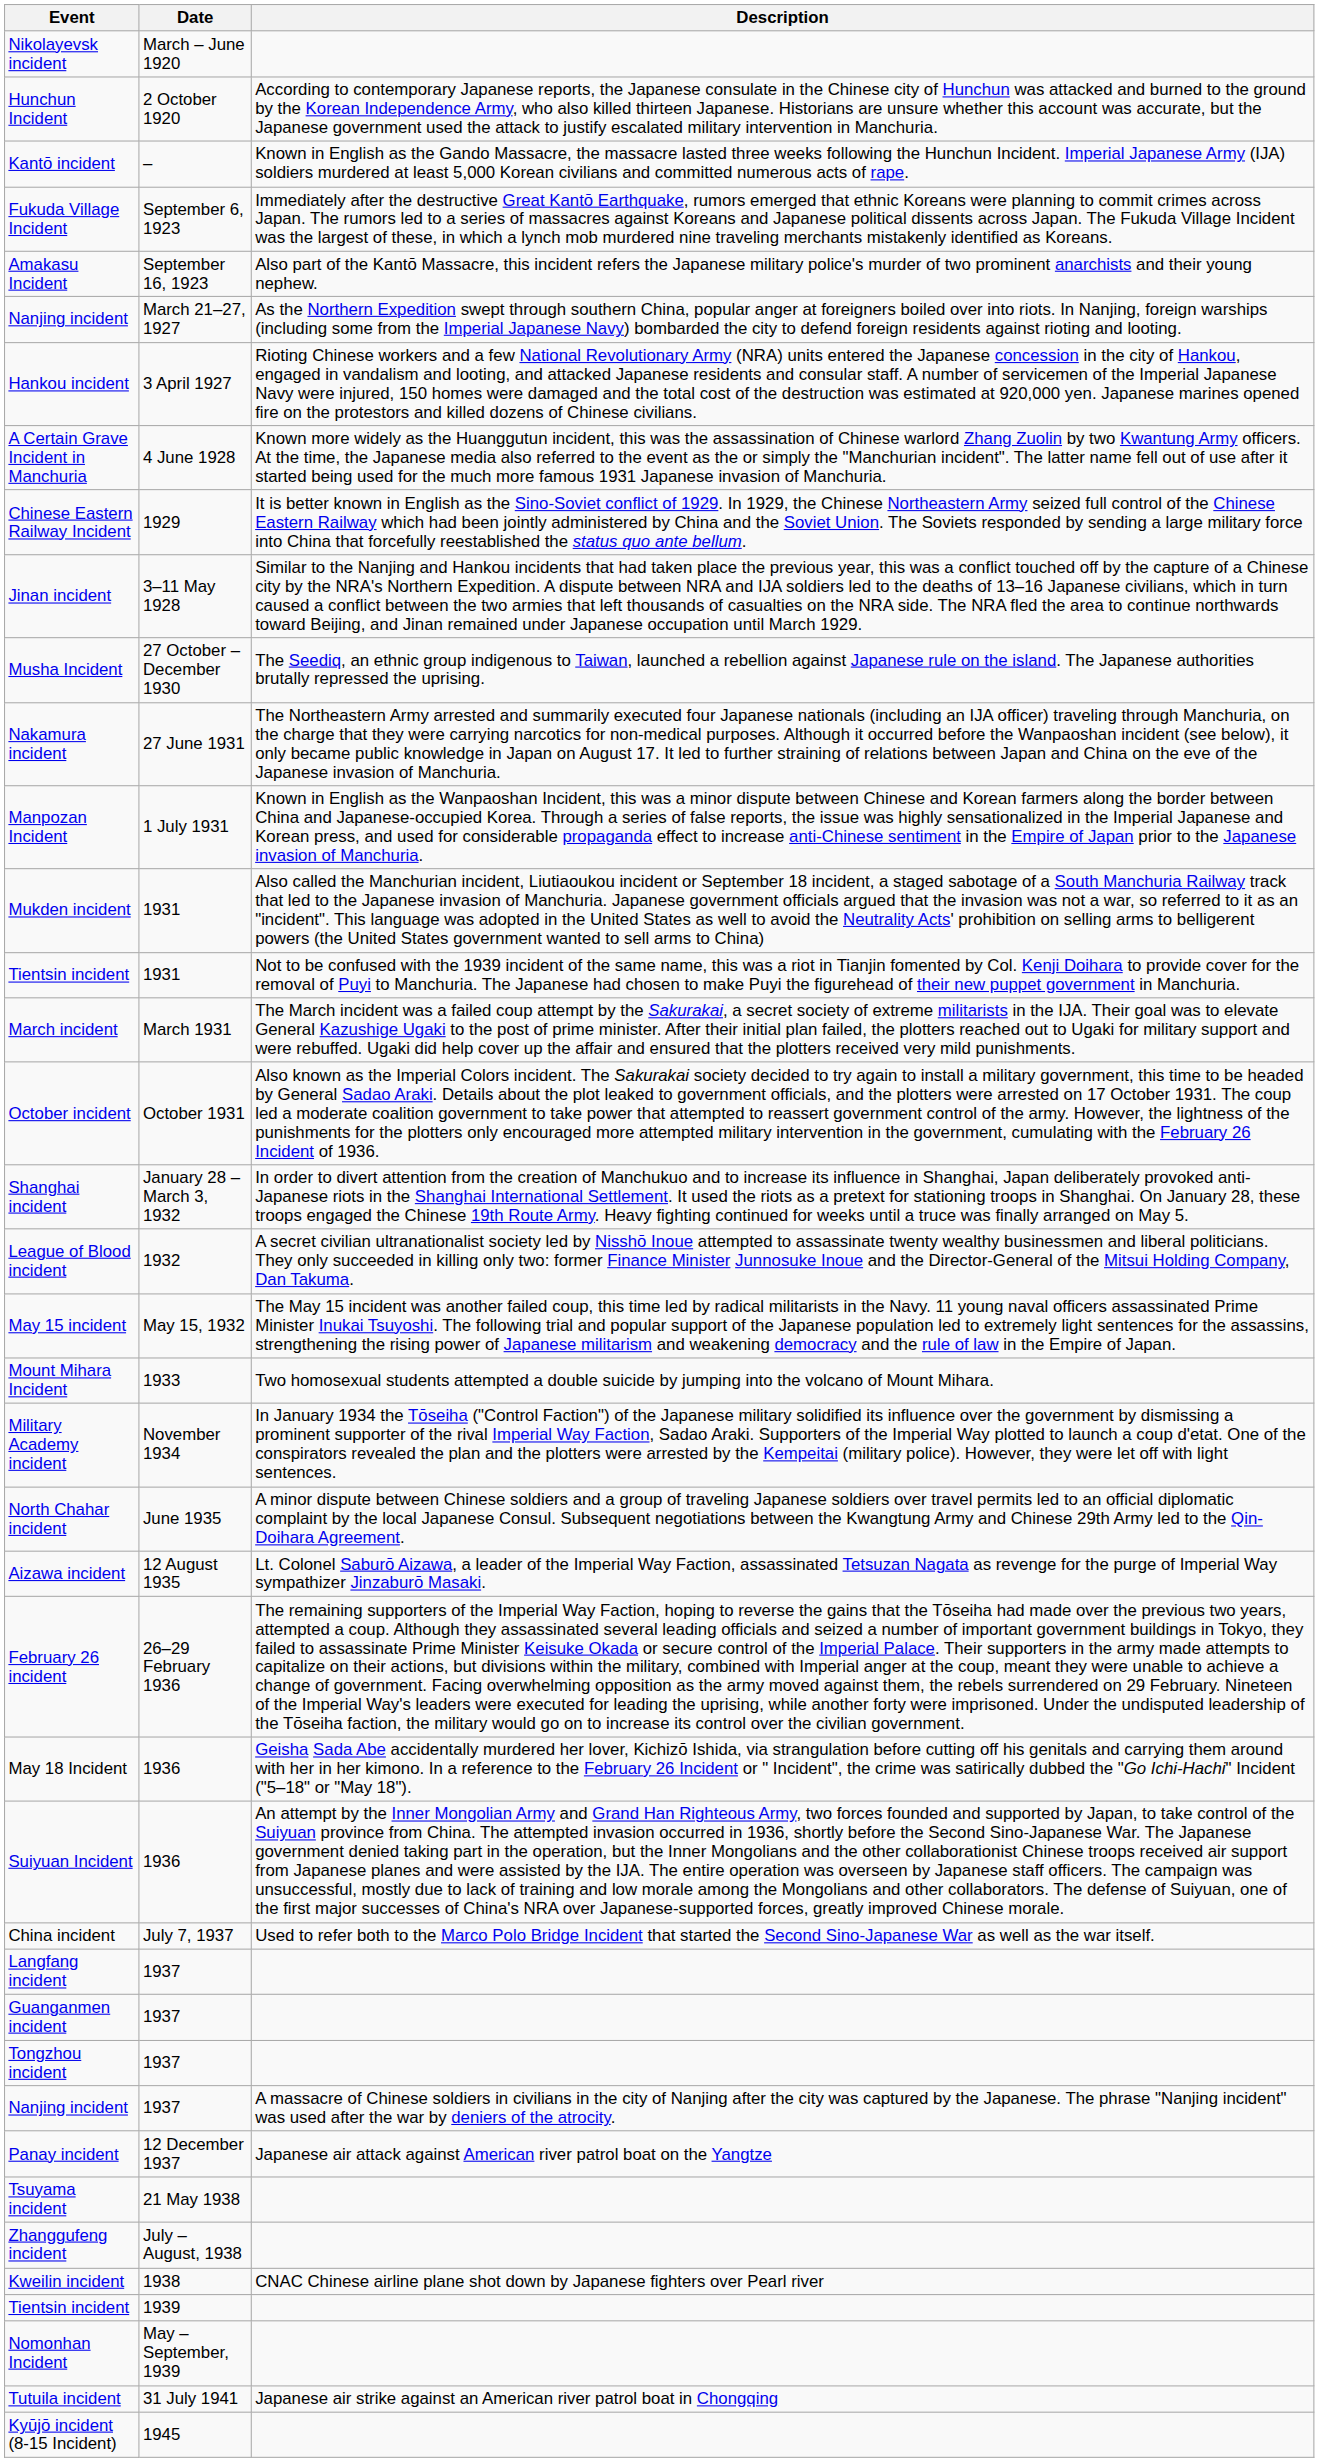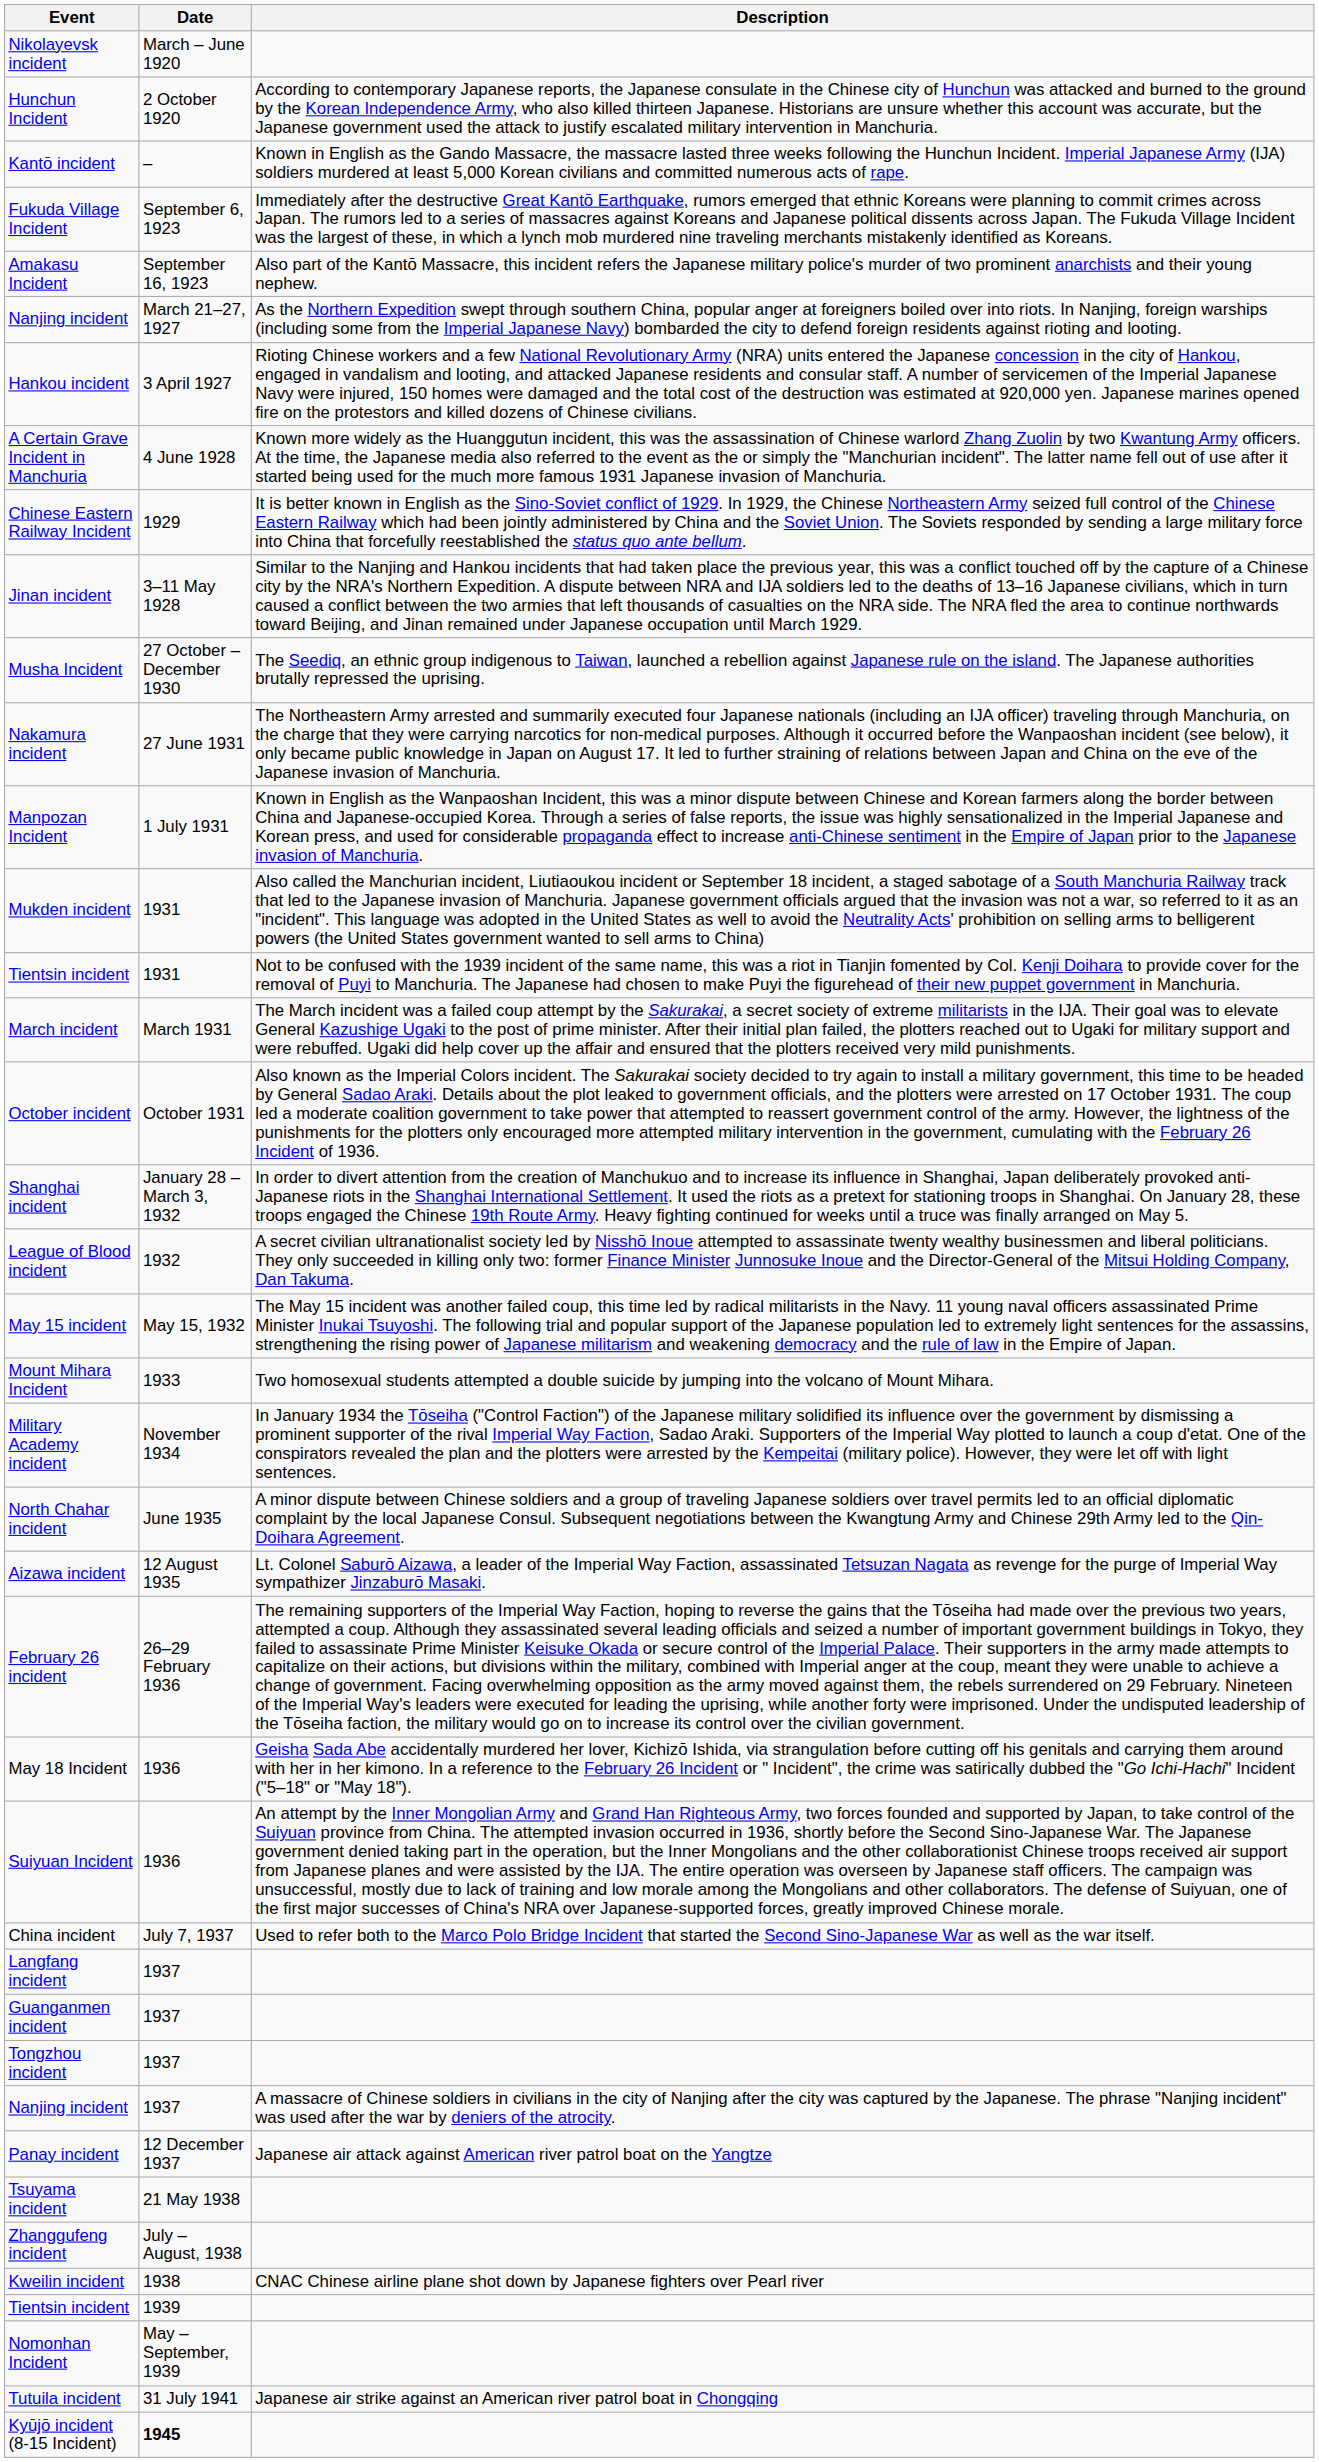(162, 2434) normal -> (162, 2434) bold
